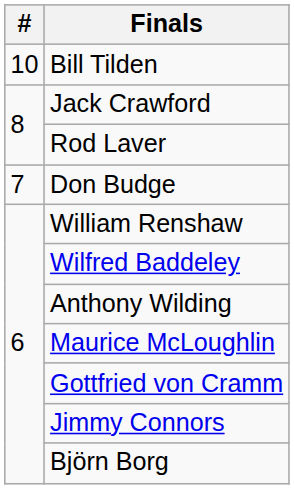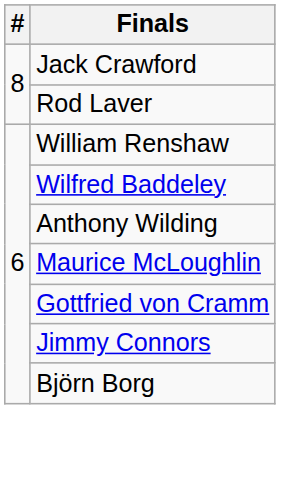- row: (104, 64)
- row: (113, 183)
